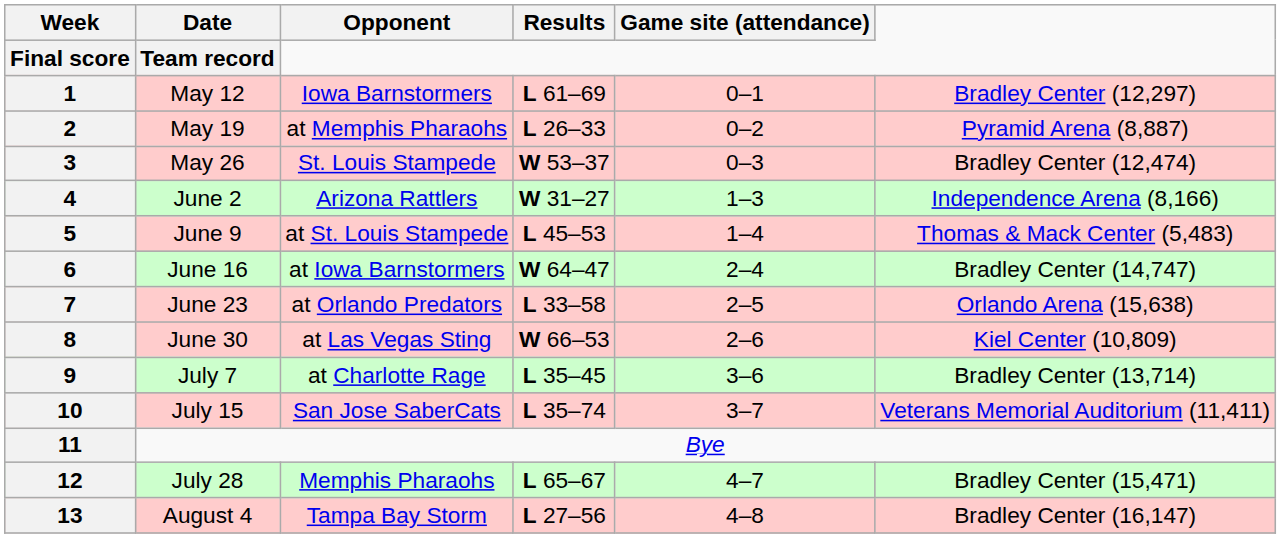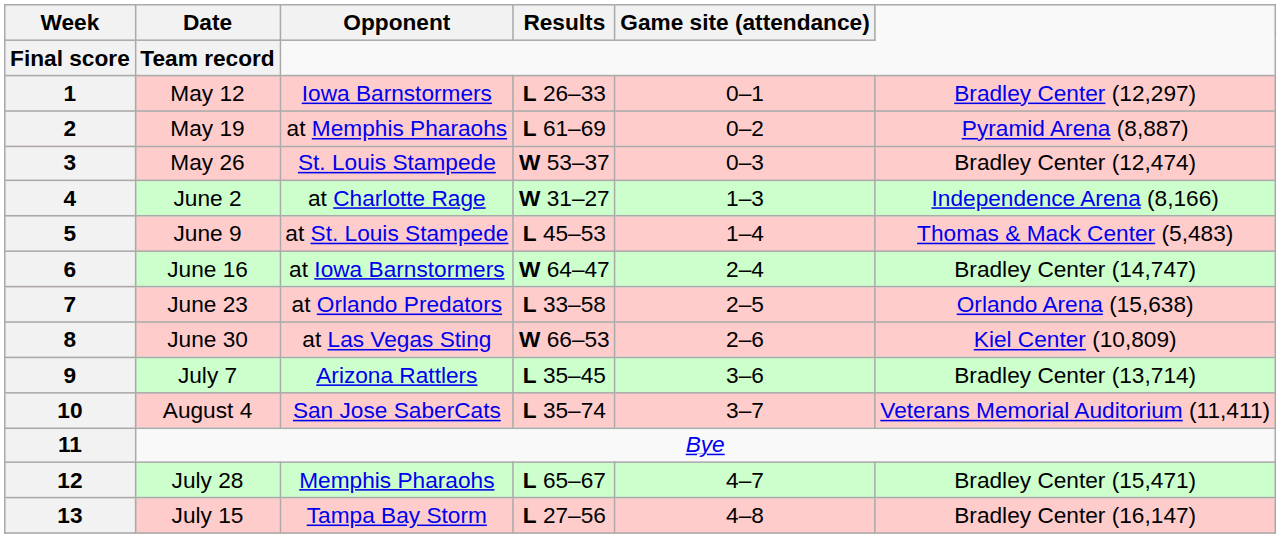(564, 93) L 61–69 -> (564, 93) L 26–33
(564, 128) L 26–33 -> (564, 128) L 61–69
(397, 198) Arizona Rattlers -> (397, 198) at Charlotte Rage
(397, 374) at Charlotte Rage -> (397, 374) Arizona Rattlers
(208, 410) July 15 -> (208, 410) August 4
(208, 515) August 4 -> (208, 515) July 15
